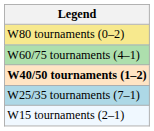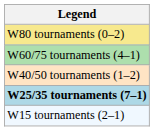(77, 74) bold -> (74, 74) normal
(74, 94) normal -> (77, 94) bold
